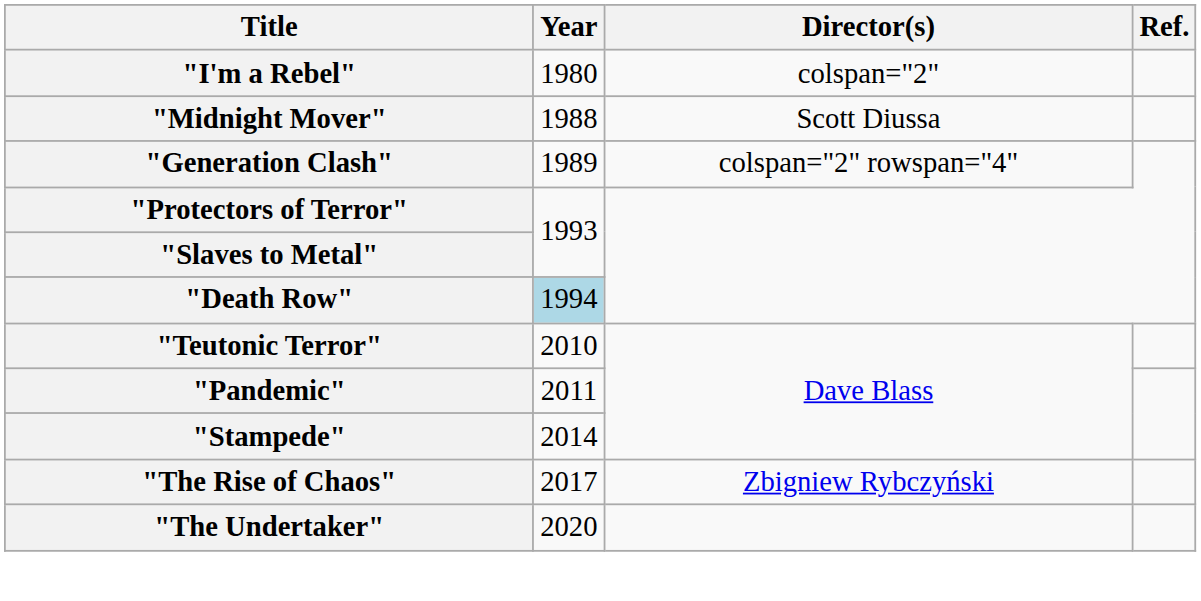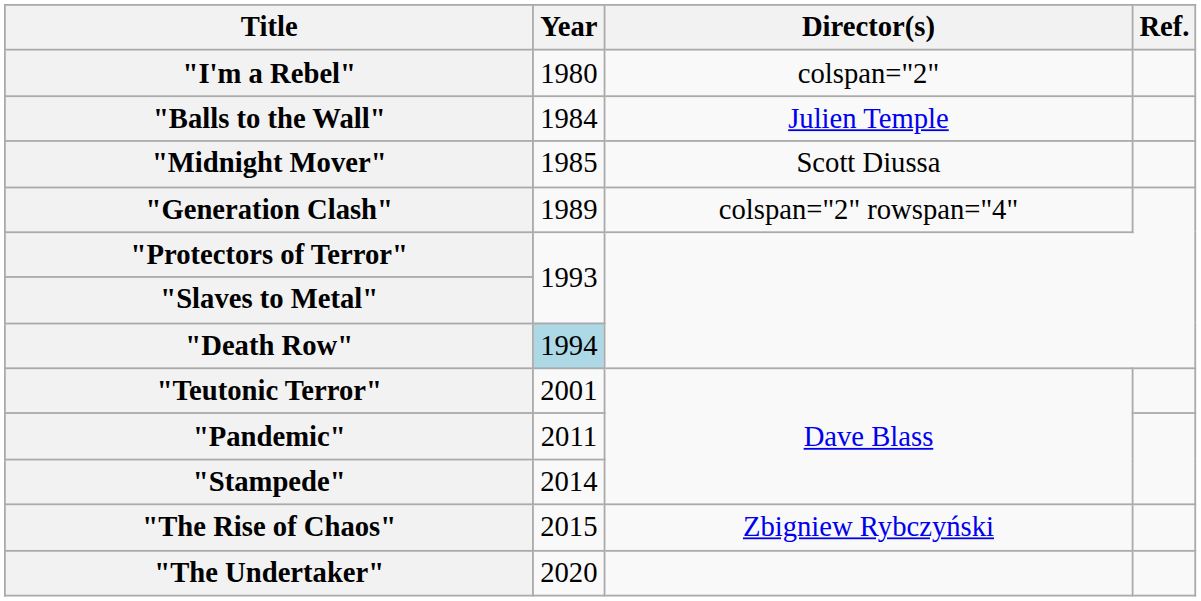+ row: (269, 118)
(569, 118) 1988 -> (569, 163) 1985
(569, 345) 2010 -> (569, 390) 2001
(569, 481) 2017 -> (569, 526) 2015
